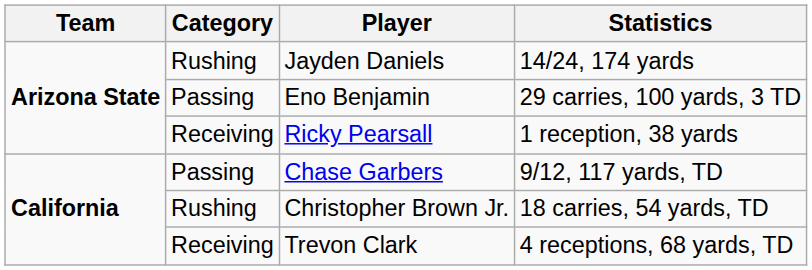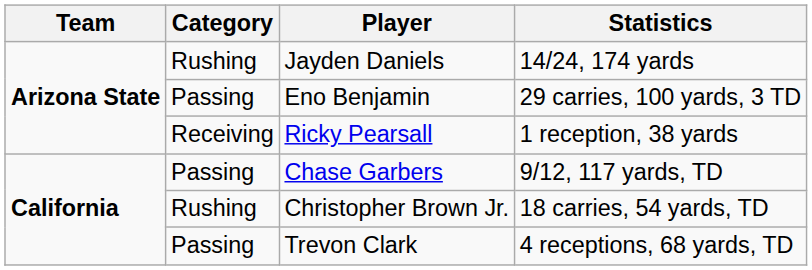(222, 245) Receiving -> (213, 245) Passing
